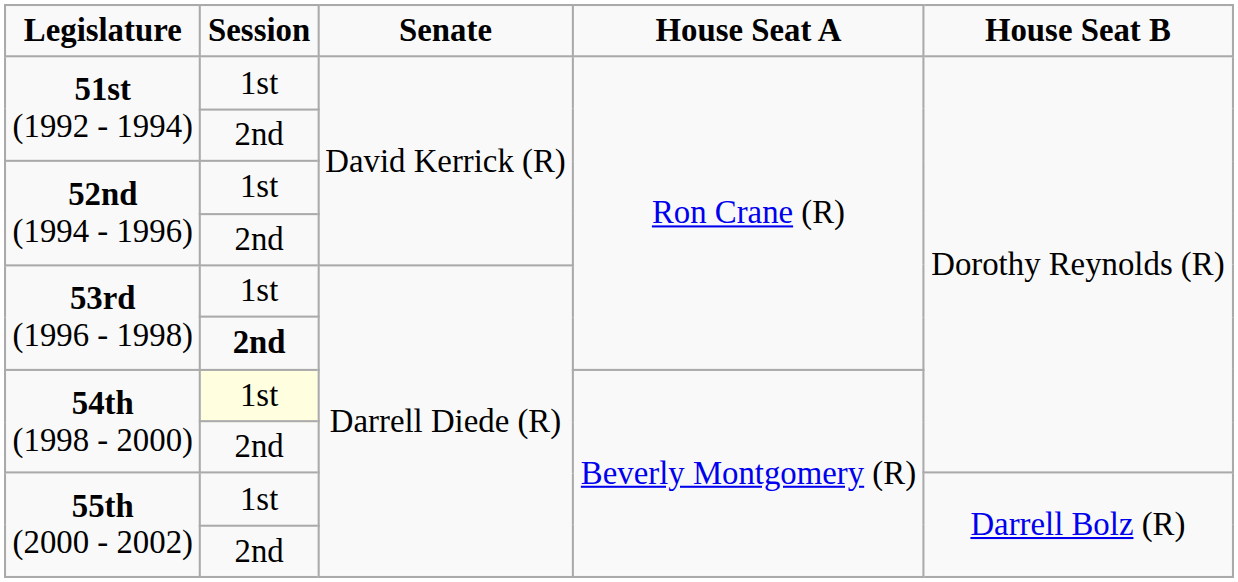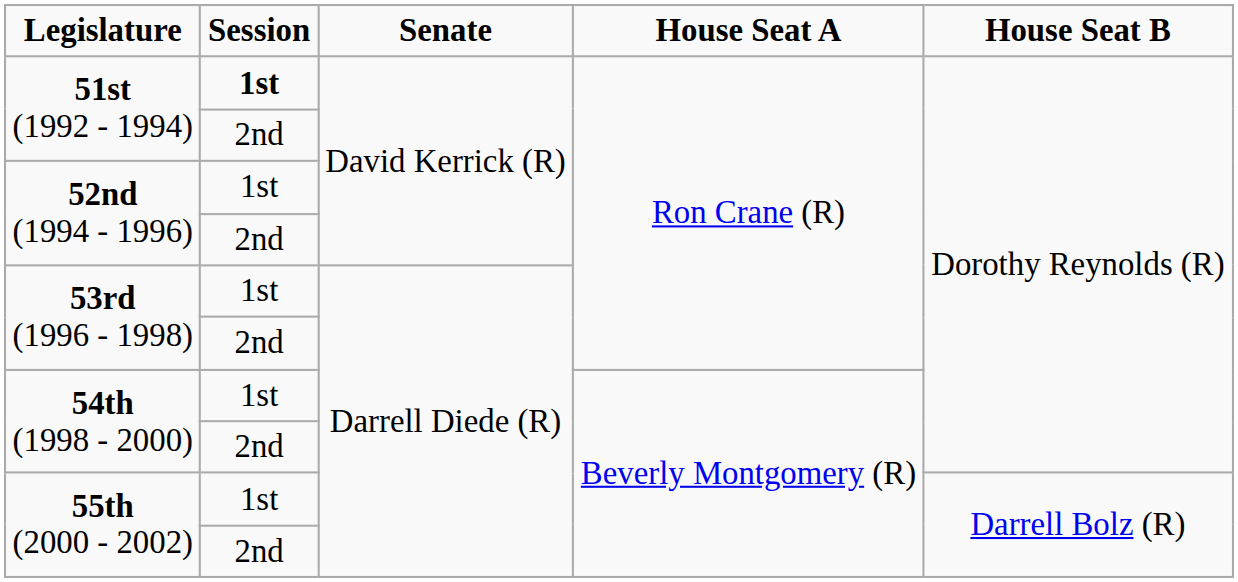(259, 82) normal -> (259, 82) bold
(259, 342) bold -> (259, 342) normal
(259, 394) lightyellow background -> (259, 394) no background
